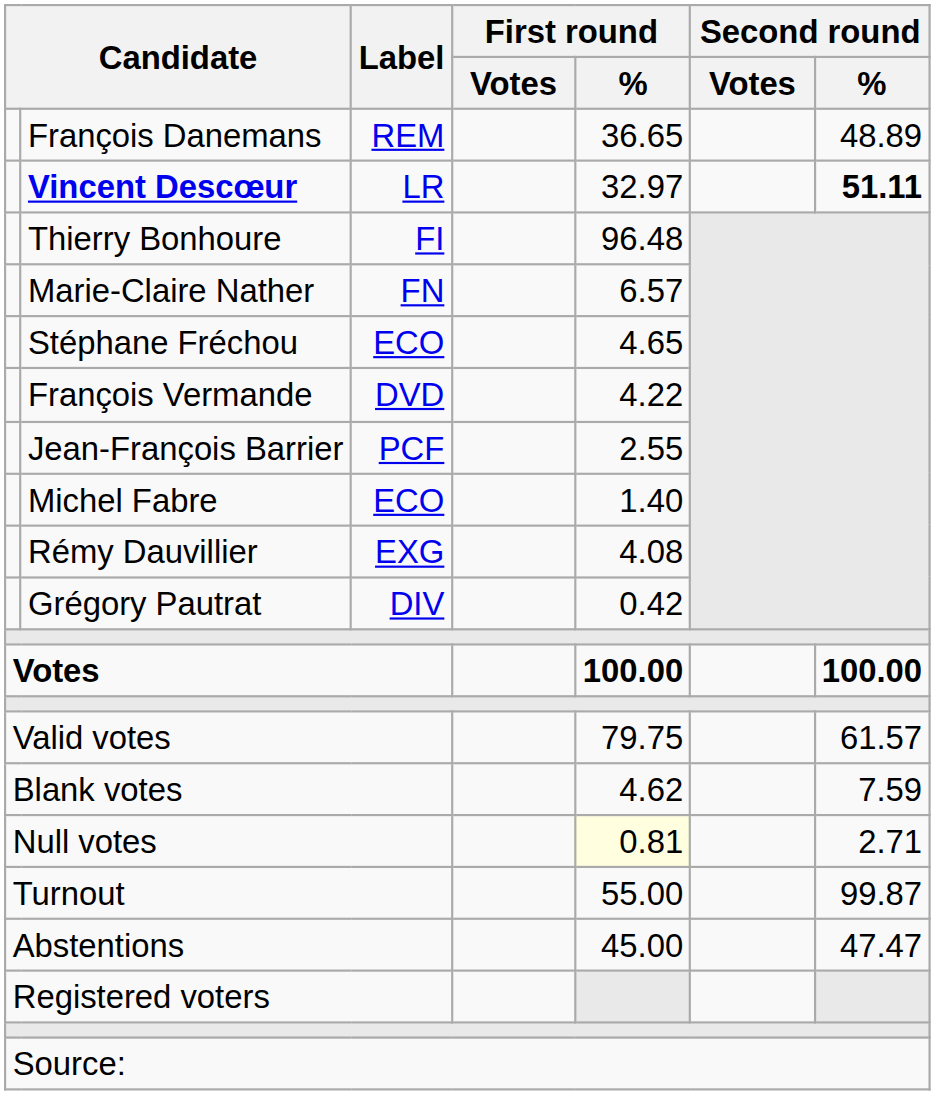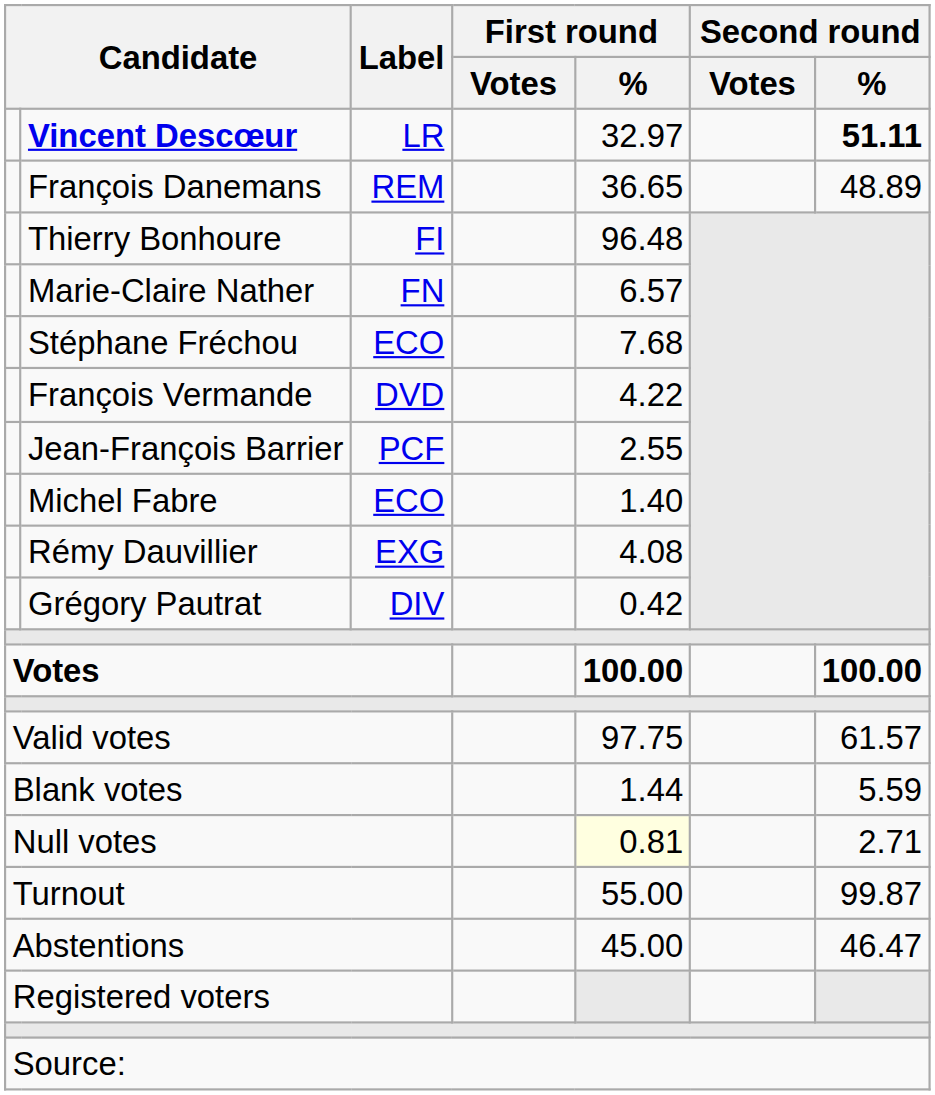rows swapped: (175, 135) <-> (163, 187)
(651, 343) 4.65 -> (651, 343) 7.68
(642, 737) 79.75 -> (642, 737) 97.75
(651, 789) 4.62 -> (651, 789) 1.44
(890, 789) 7.59 -> (890, 789) 5.59
(881, 945) 47.47 -> (881, 945) 46.47
